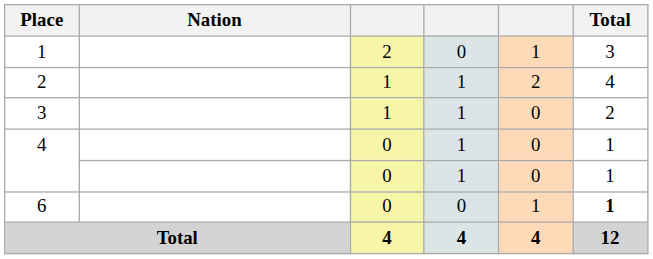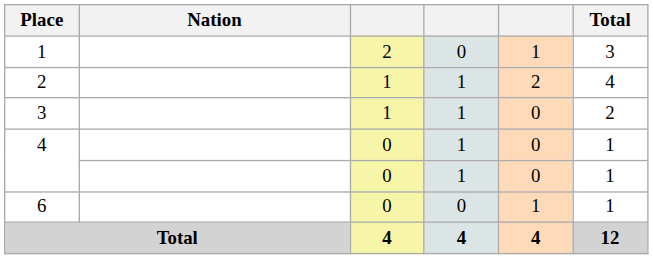(610, 207) bold -> (610, 207) normal
